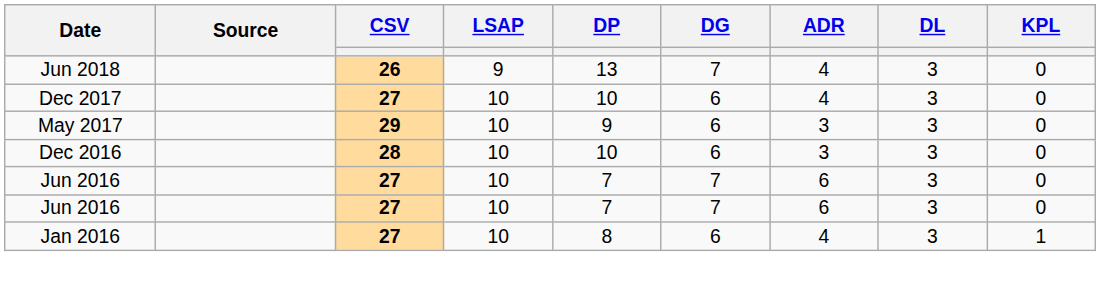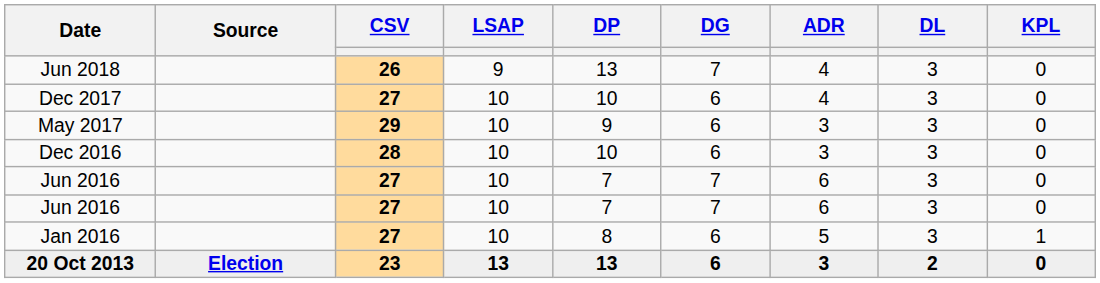(824, 235) 4 -> (824, 235) 5
+ row: (80, 263)
